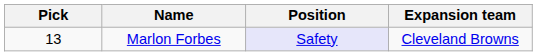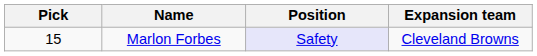(53, 39) 13 -> (53, 39) 15
